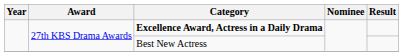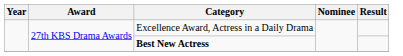(229, 28) bold -> (225, 28) normal
(172, 43) normal -> (173, 43) bold
